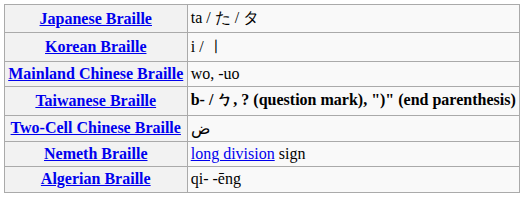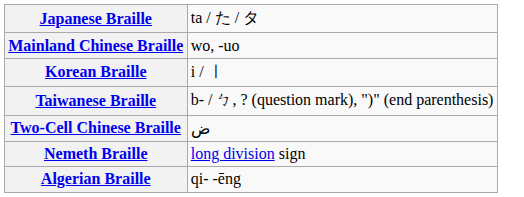rows swapped: (96, 47) <-> (96, 73)
(353, 100) bold -> (342, 100) normal
